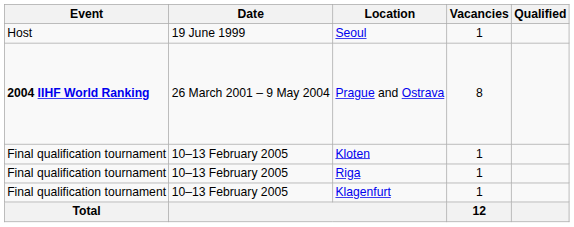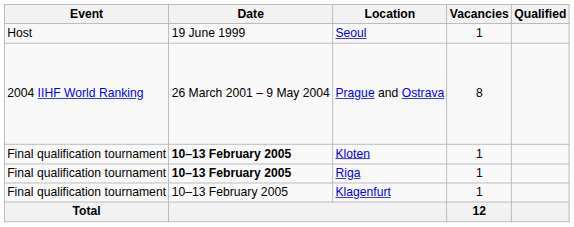(78, 93) bold -> (75, 93) normal
(230, 154) normal -> (231, 154) bold
(230, 173) normal -> (231, 173) bold
